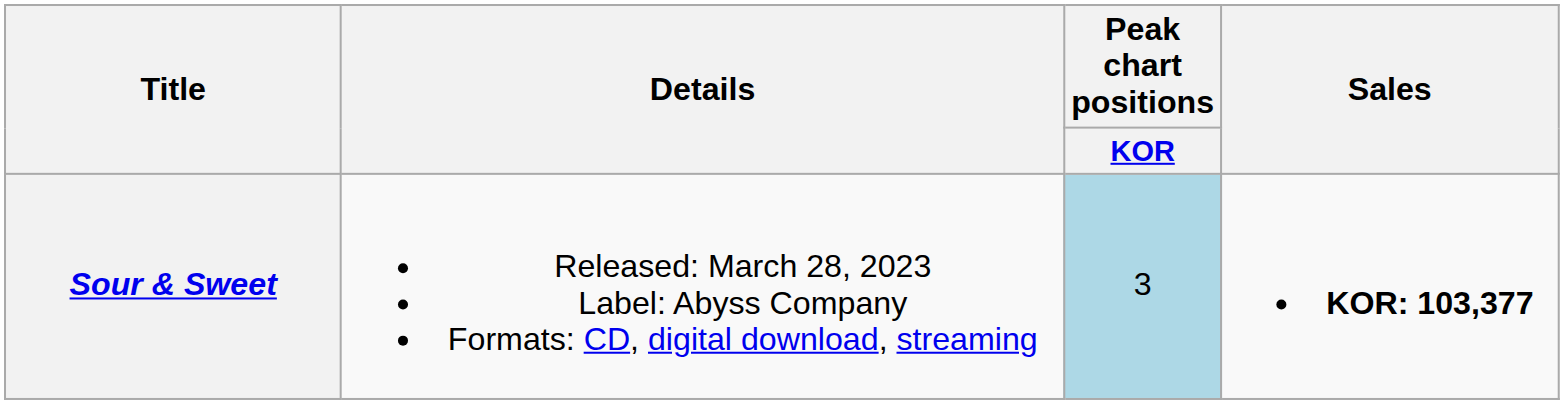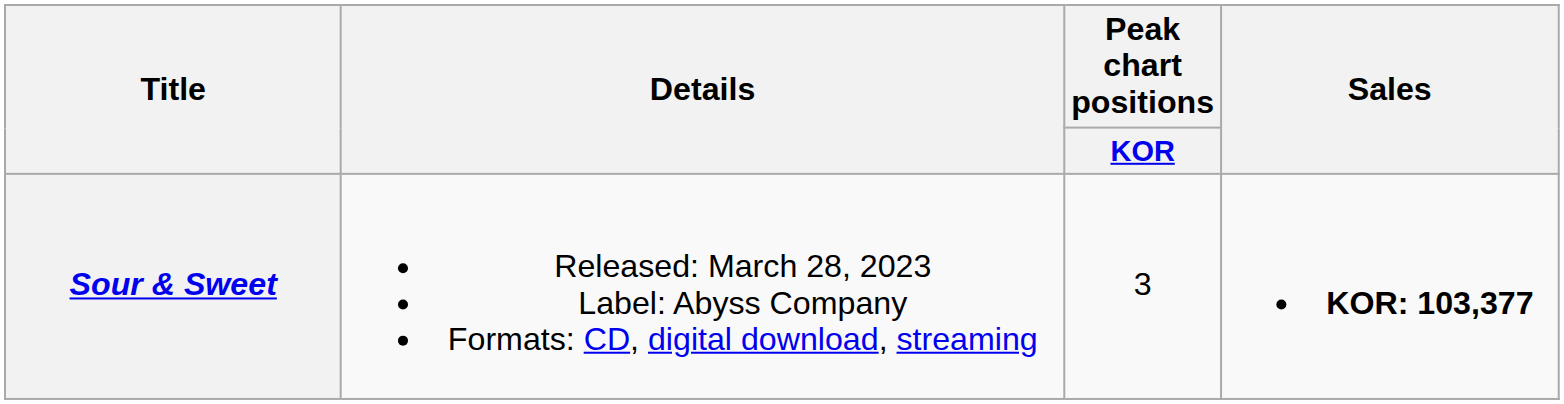(1143, 285) lightblue background -> (1143, 285) no background
